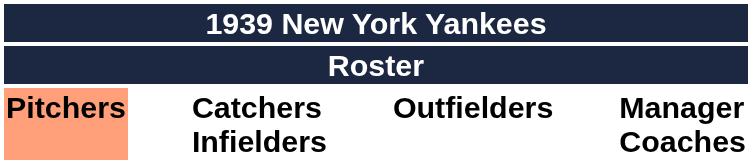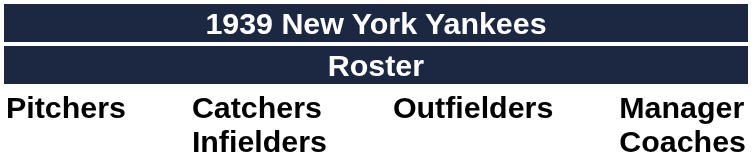(66, 107) lightsalmon background -> (66, 107) no background
